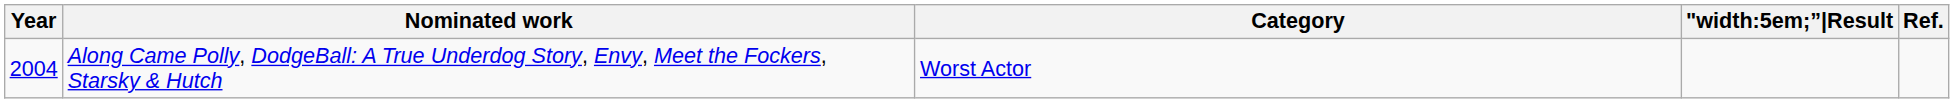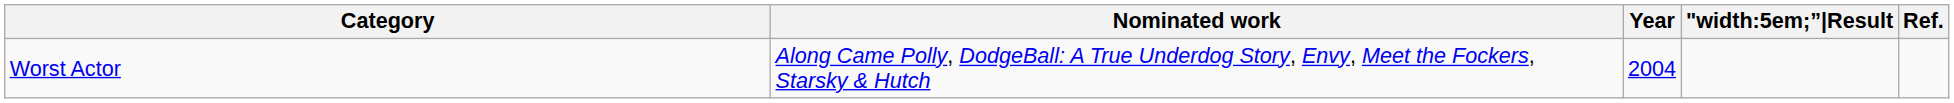columns swapped: (34, 21) <-> (1298, 21)
